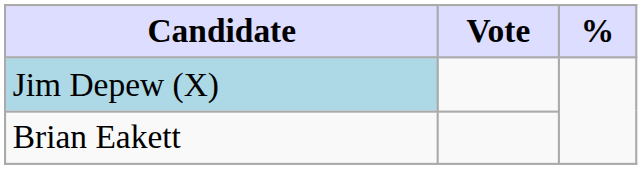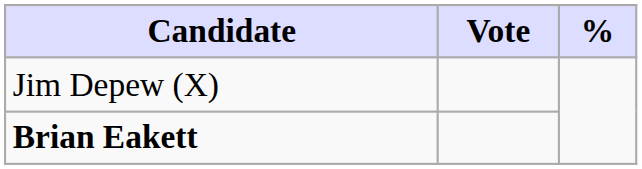(116, 84) lightblue background -> (116, 84) no background
(97, 137) normal -> (105, 137) bold
